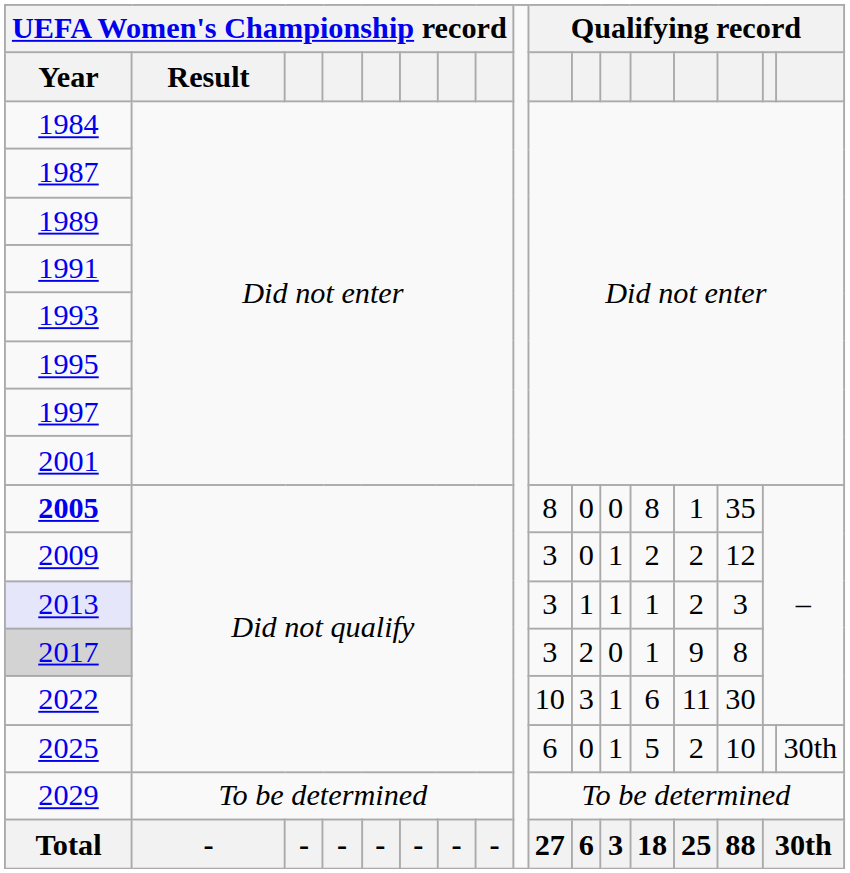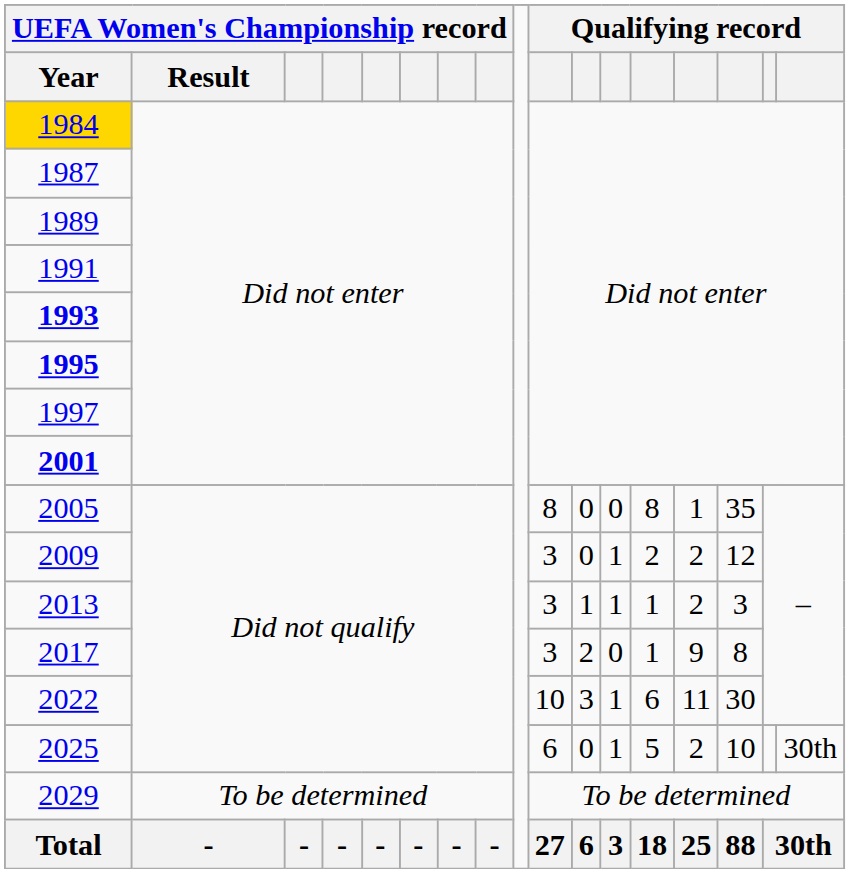(68, 124) no background -> (68, 124) gold background
(68, 316) normal -> (68, 316) bold
(68, 364) normal -> (68, 364) bold
(68, 460) normal -> (68, 460) bold
(68, 508) bold -> (68, 508) normal
(68, 603) lavender background -> (68, 603) no background
(68, 651) lightgrey background -> (68, 651) no background
